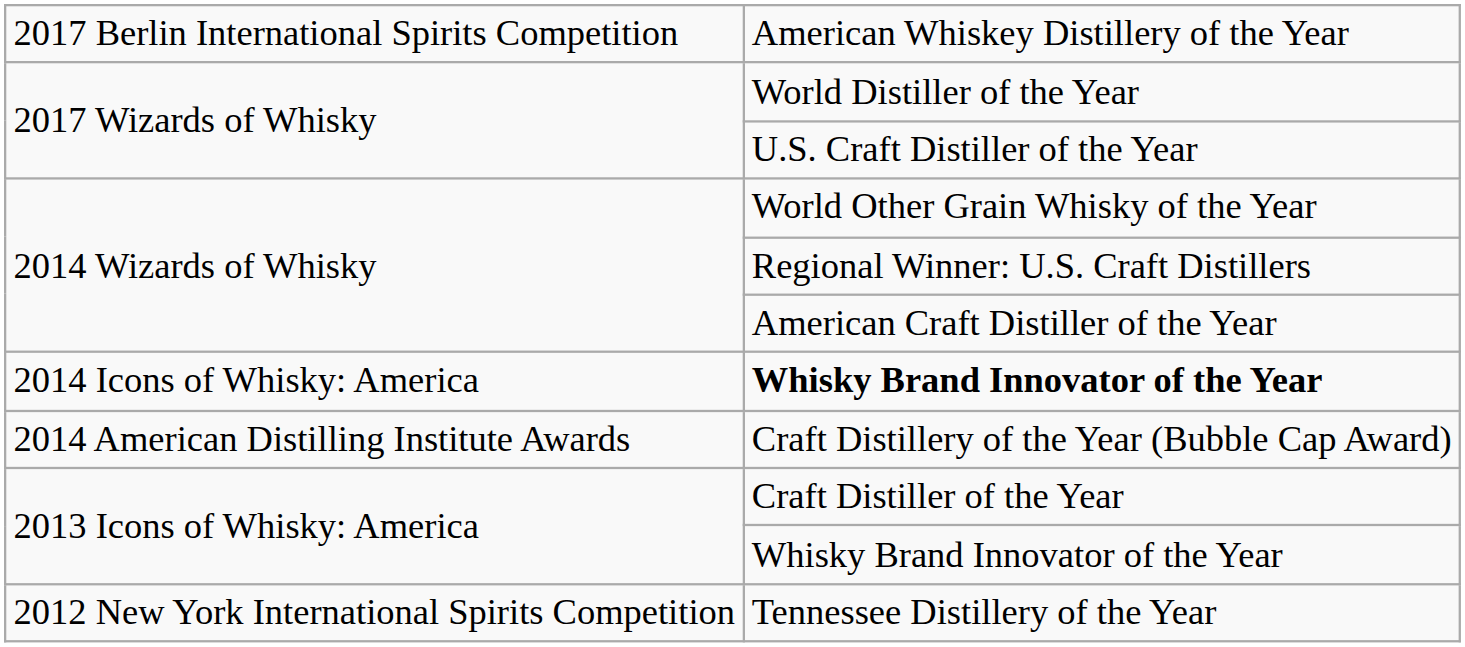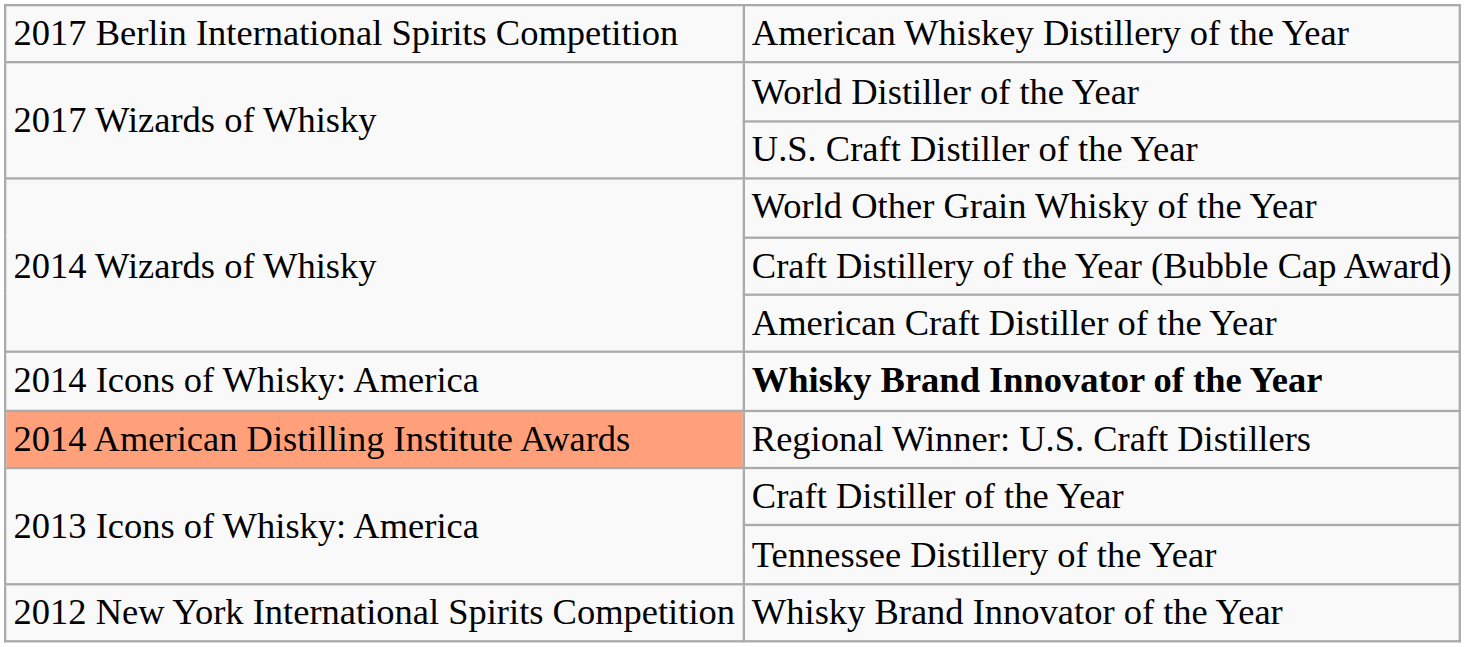(1031, 264) Regional Winner: U.S. Craft Distillers -> (1102, 264) Craft Distillery of the Year (Bubble Cap Award)
(322, 438) no background -> (322, 438) lightsalmon background
(1102, 438) Craft Distillery of the Year (Bubble Cap Award) -> (1031, 438) Regional Winner: U.S. Craft Distillers
(1017, 554) Whisky Brand Innovator of the Year -> (984, 554) Tennessee Distillery of the Year
(984, 611) Tennessee Distillery of the Year -> (1017, 611) Whisky Brand Innovator of the Year
